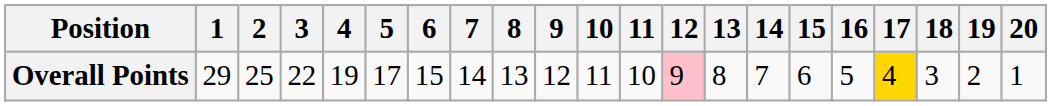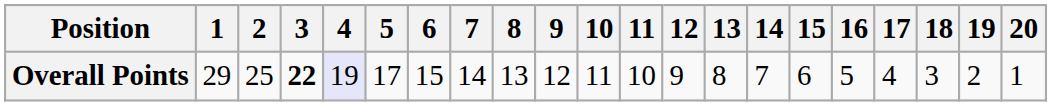(302, 75) normal -> (302, 75) bold
(344, 75) no background -> (344, 75) lavender background
(677, 75) pink background -> (677, 75) no background
(889, 75) gold background -> (889, 75) no background
